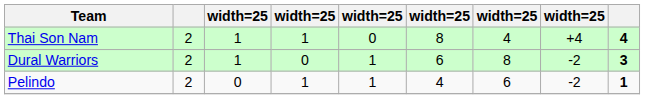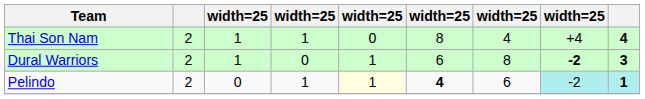(574, 61) normal -> (574, 61) bold
(372, 83) no background -> (372, 83) lightyellow background
(440, 83) normal -> (440, 83) bold
(574, 83) no background -> (574, 83) paleturquoise background
(624, 83) no background -> (624, 83) paleturquoise background
